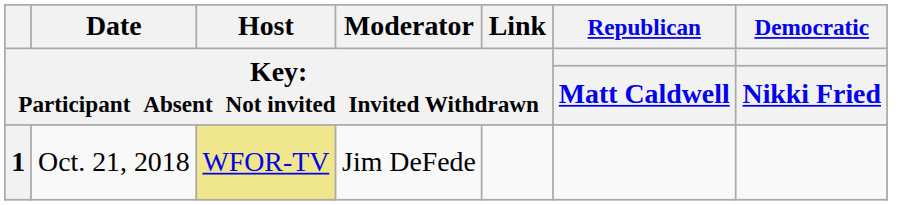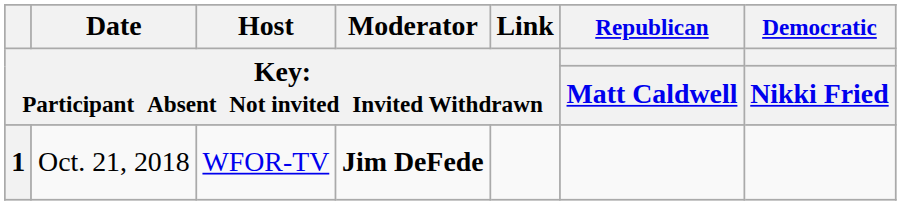(266, 161) khaki background -> (266, 161) no background
(409, 161) normal -> (413, 161) bold
